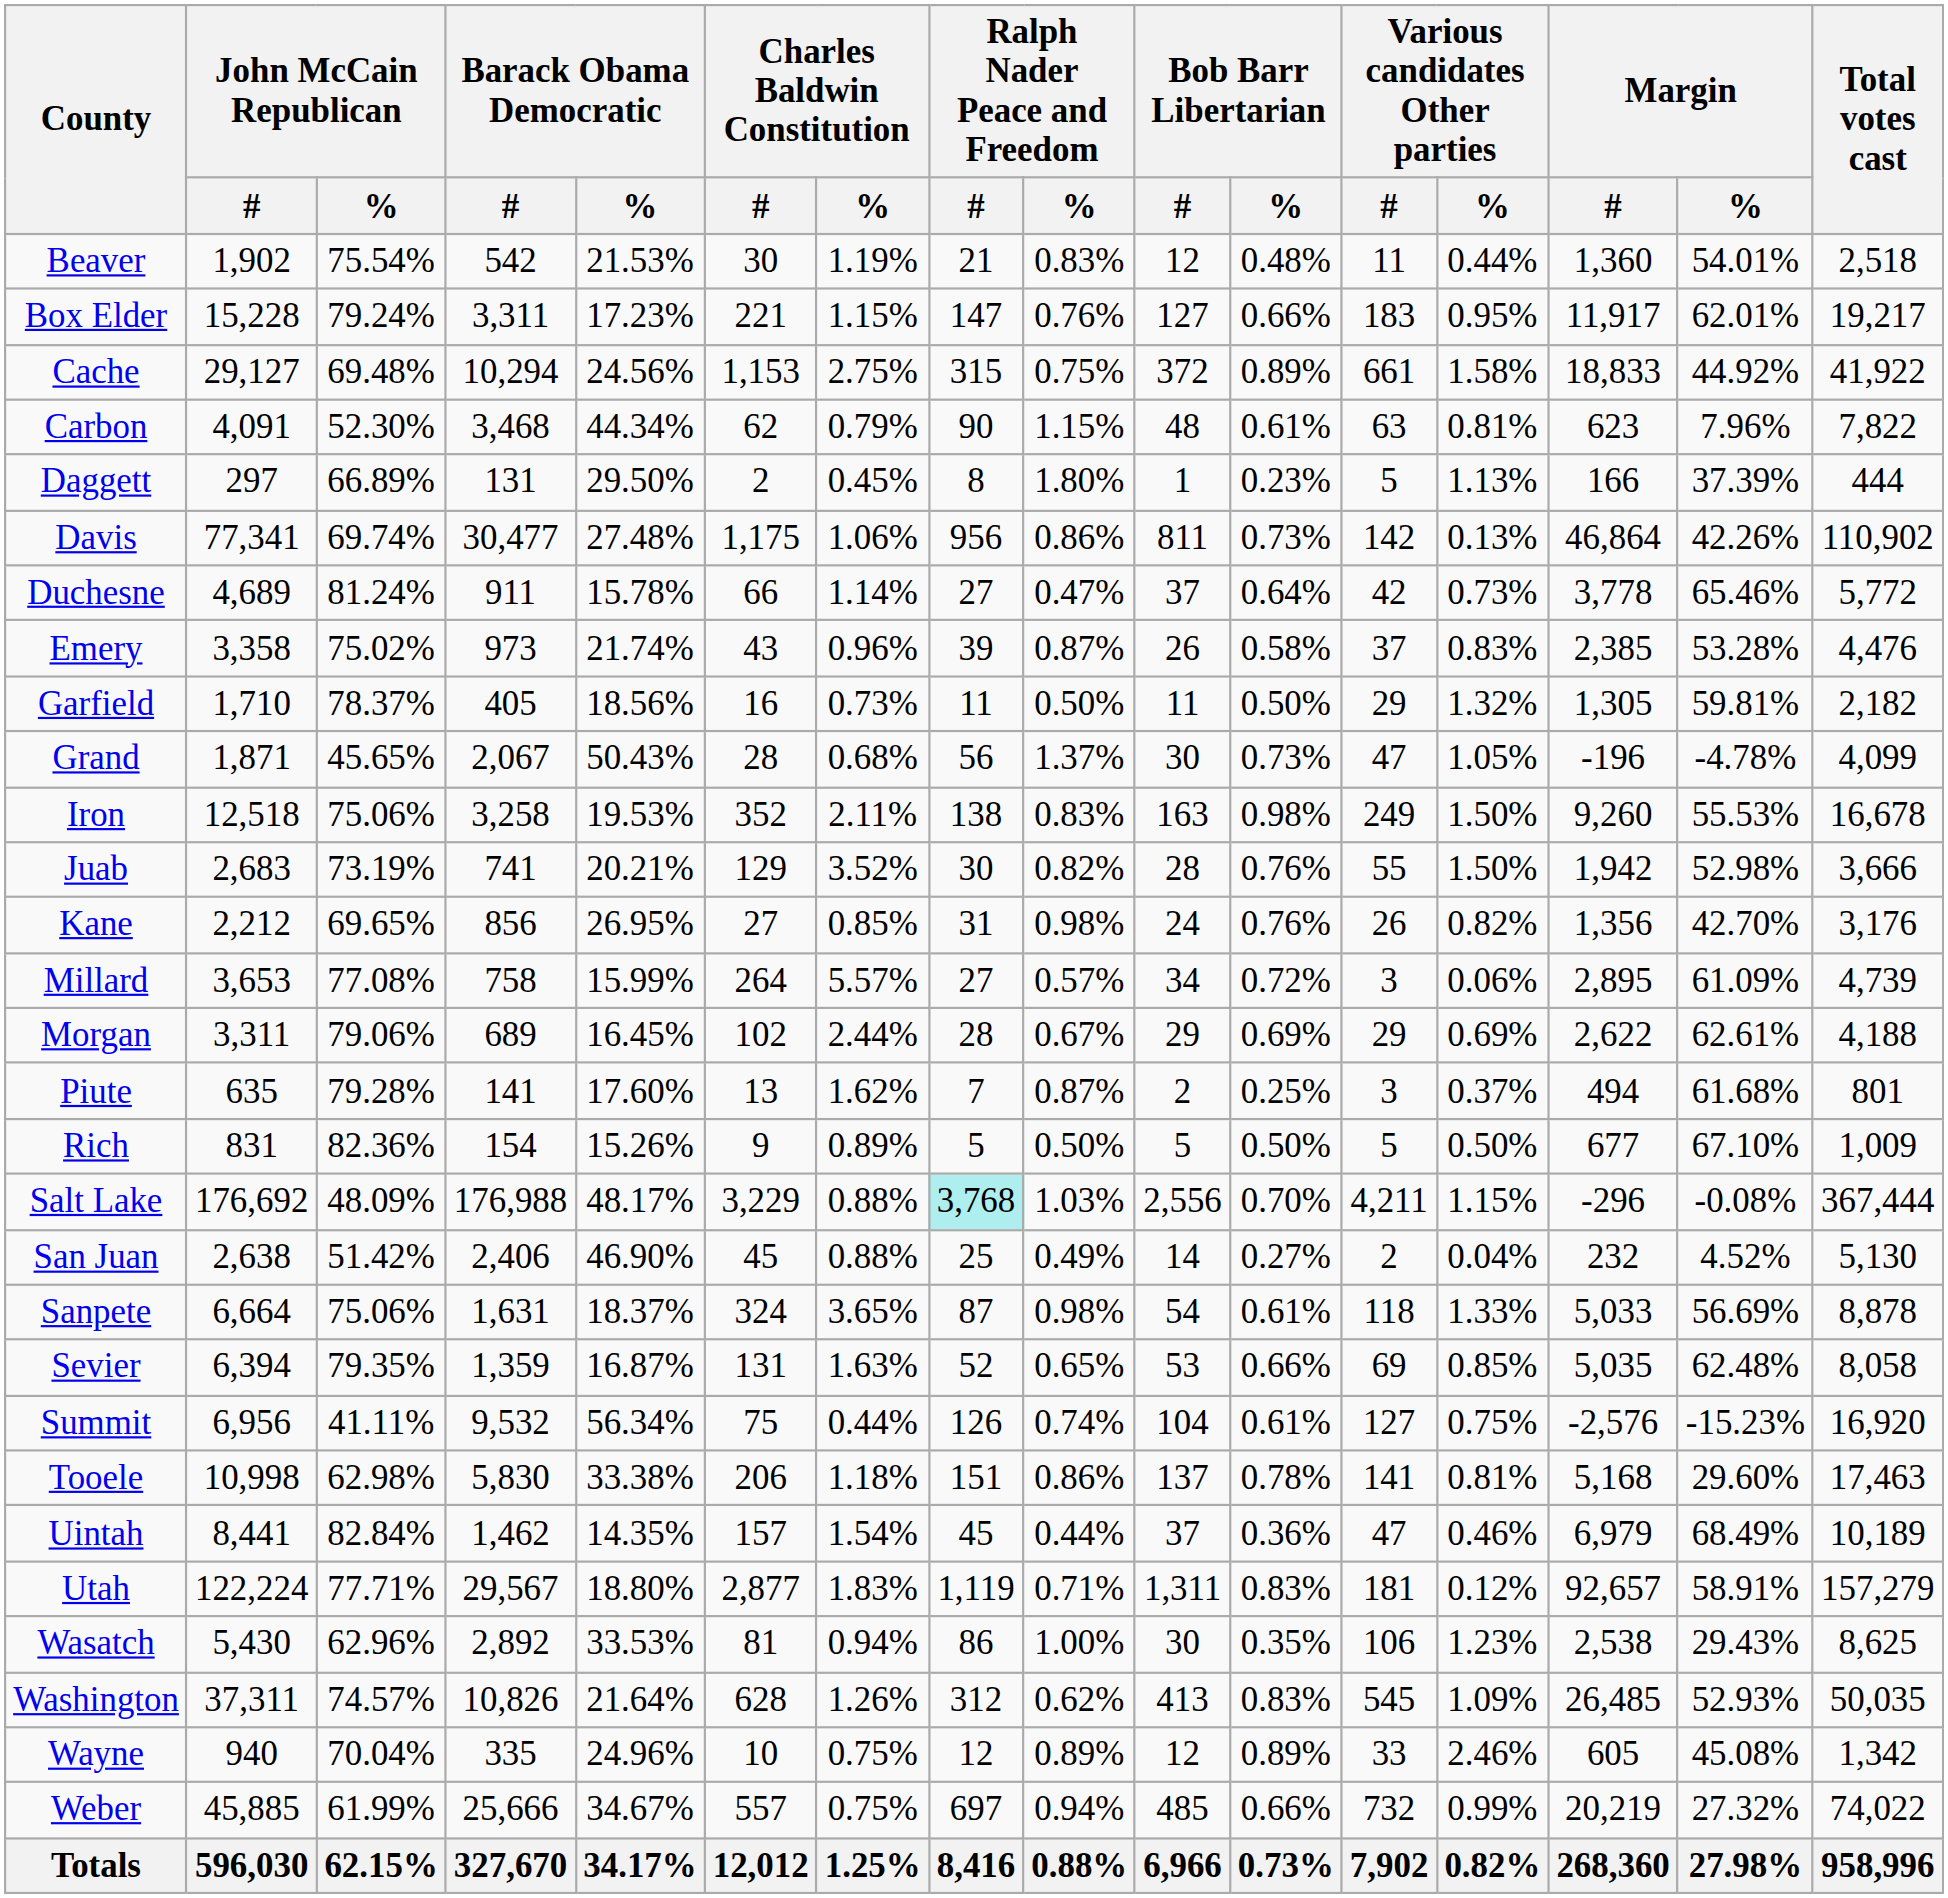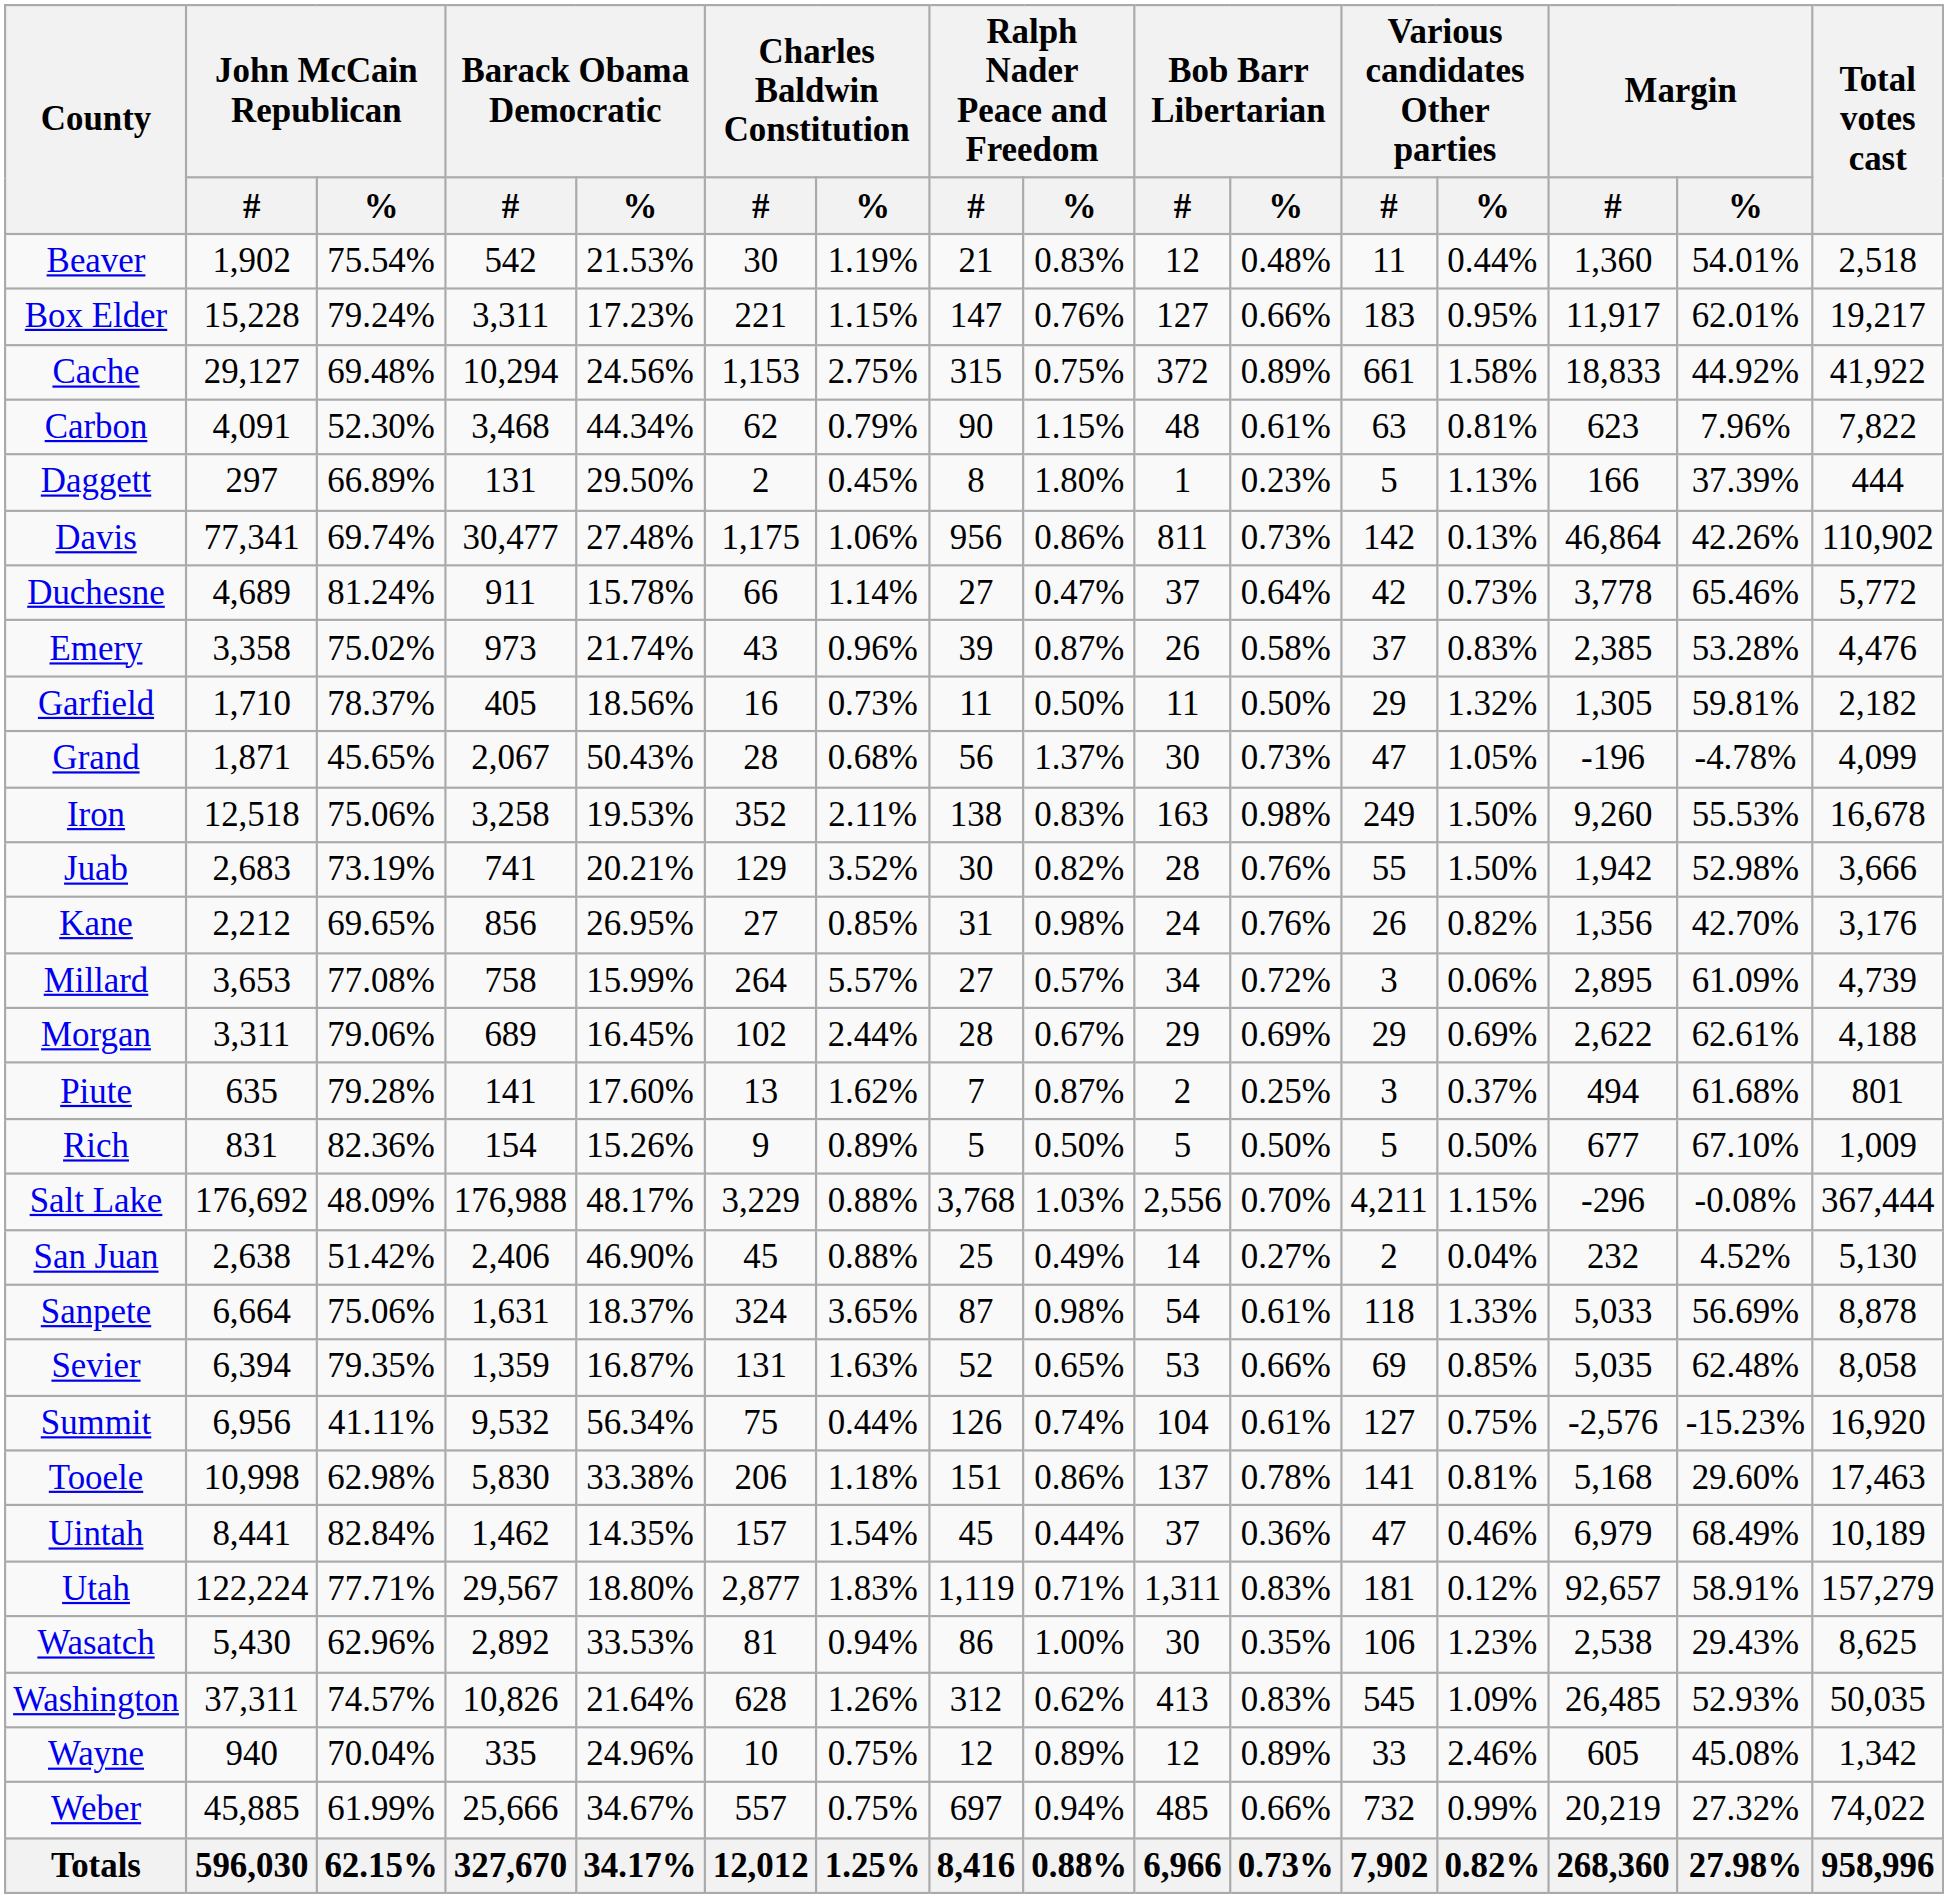(976, 1200) paleturquoise background -> (976, 1200) no background
